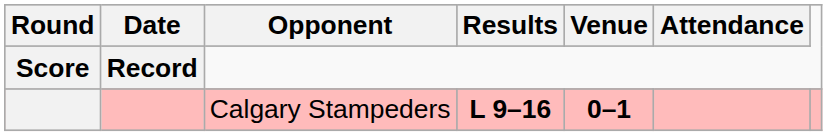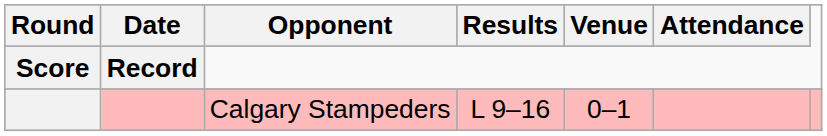(510, 109) bold -> (510, 109) normal
(609, 109) bold -> (609, 109) normal
